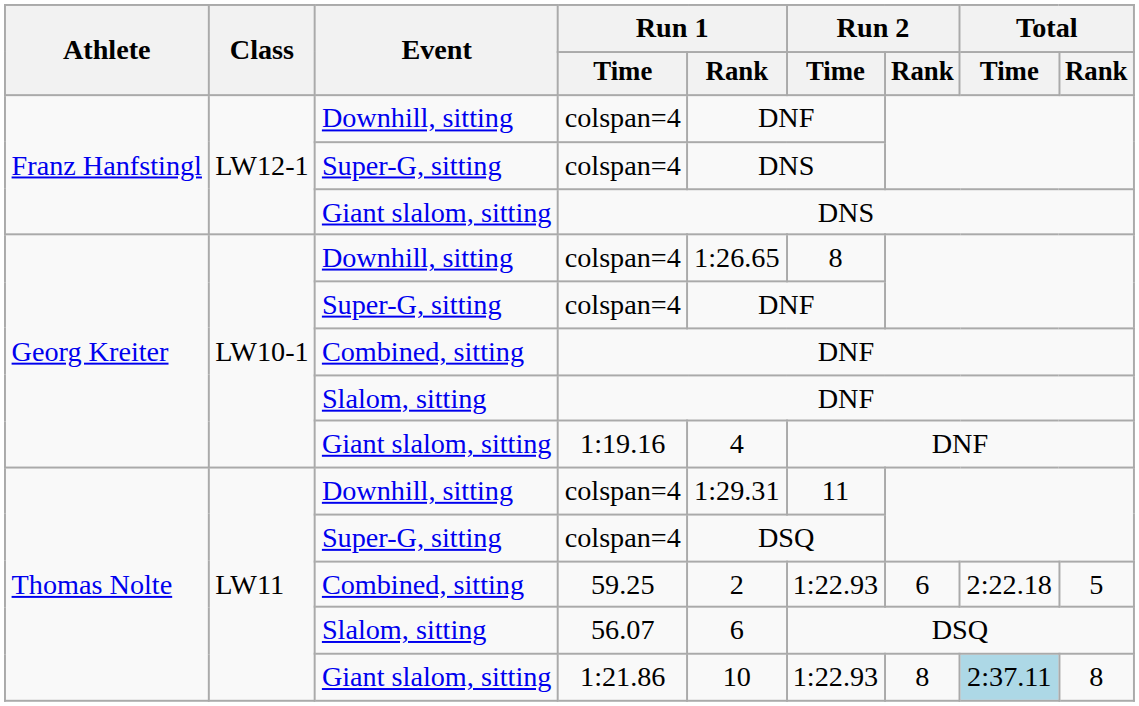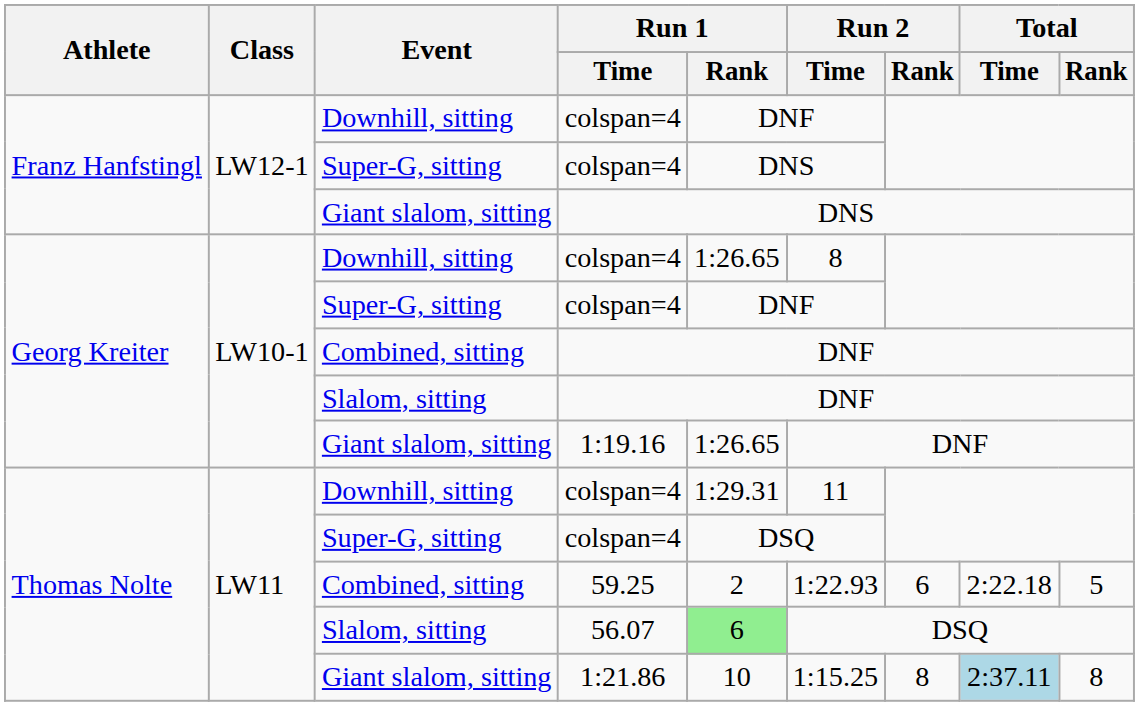(737, 444) 4 -> (737, 444) 1:26.65
(737, 630) no background -> (737, 630) lightgreen background
(835, 677) 1:22.93 -> (835, 677) 1:15.25
